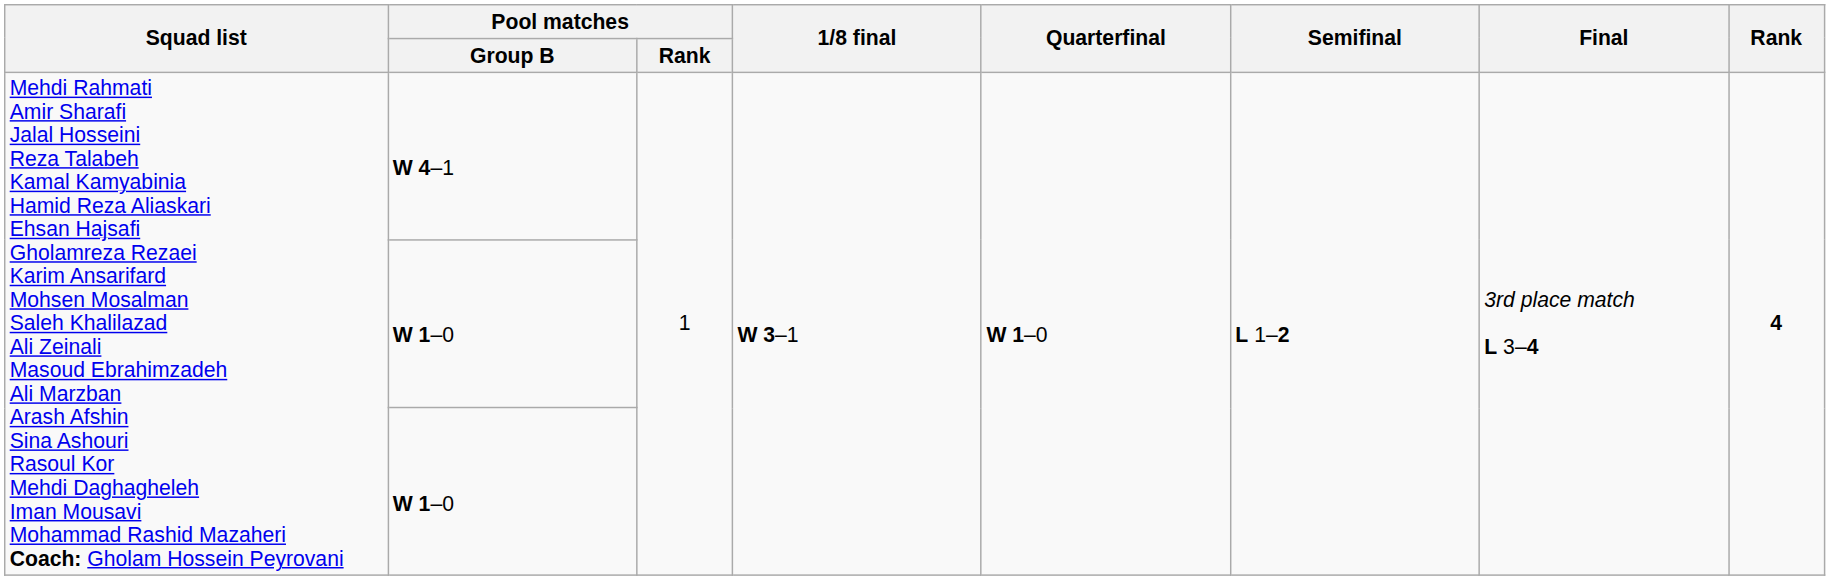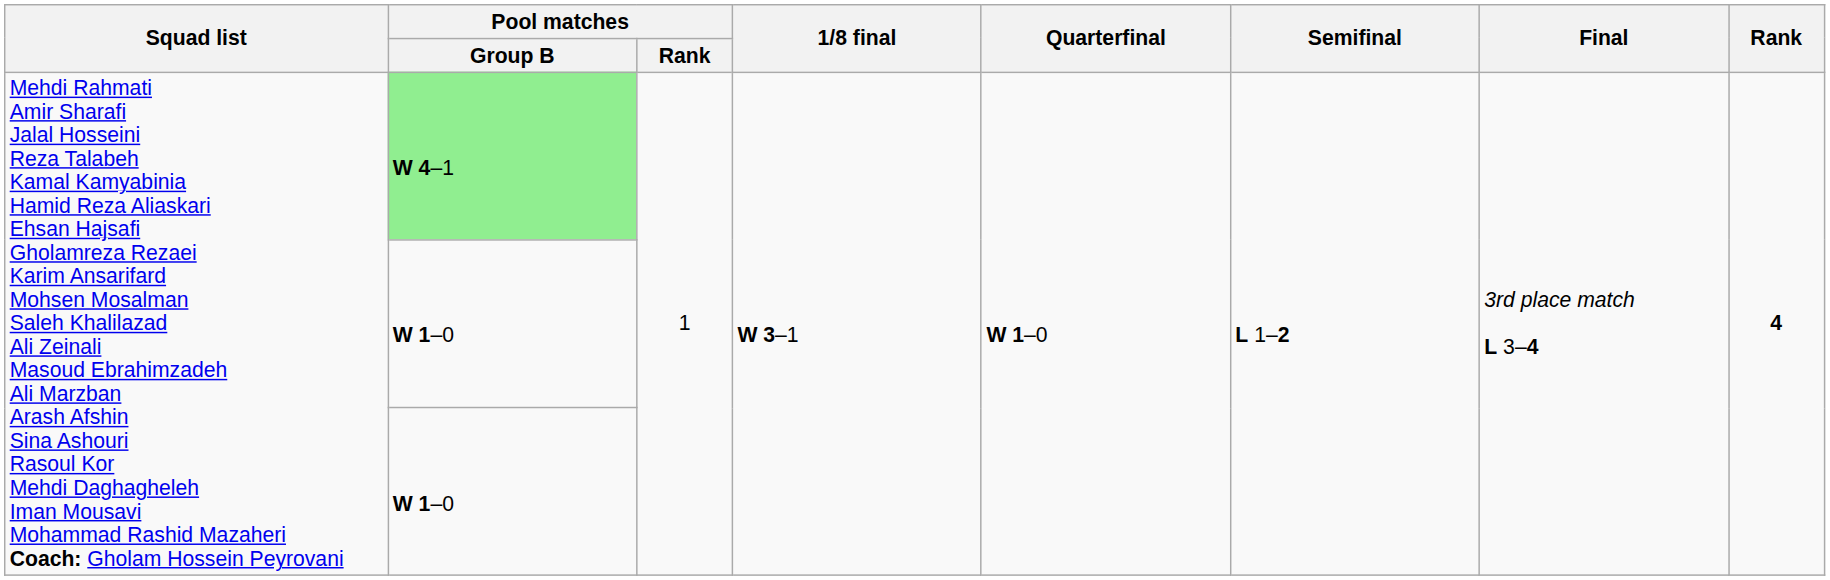(423, 168) no background -> (423, 168) lightgreen background
